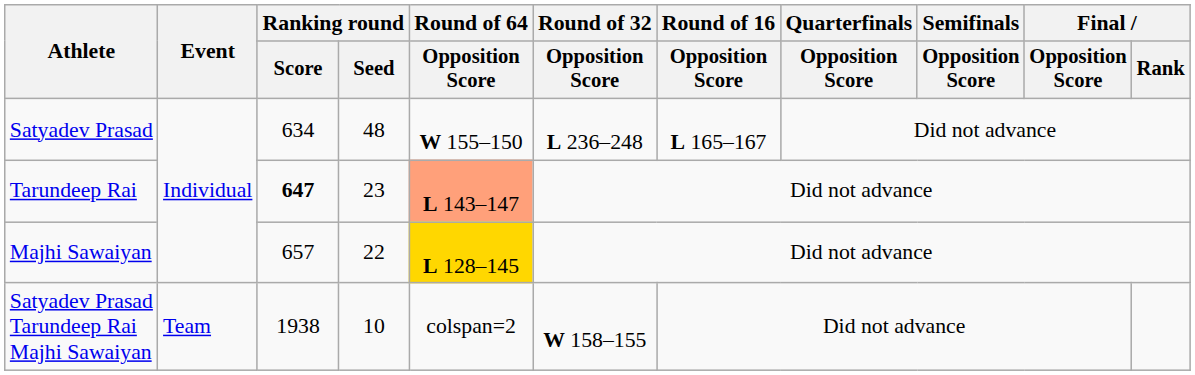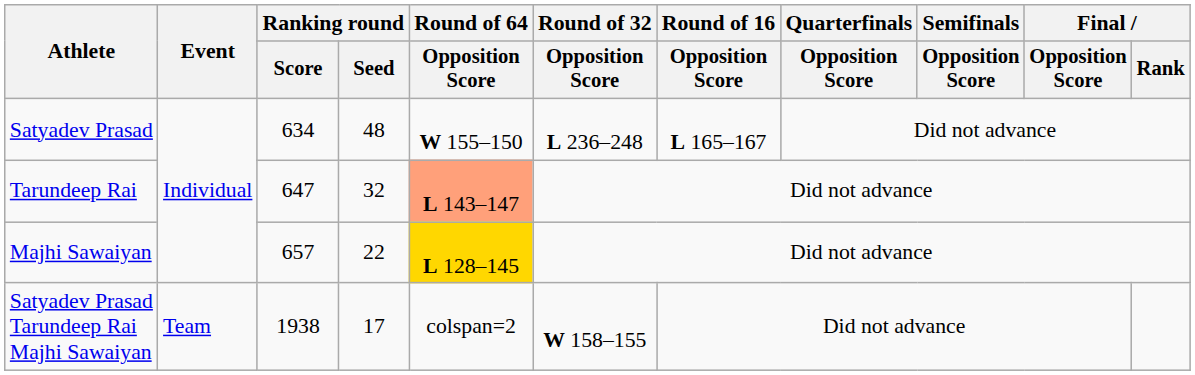(298, 191) bold -> (298, 191) normal
(374, 191) 23 -> (374, 191) 32
(374, 327) 10 -> (374, 327) 17
